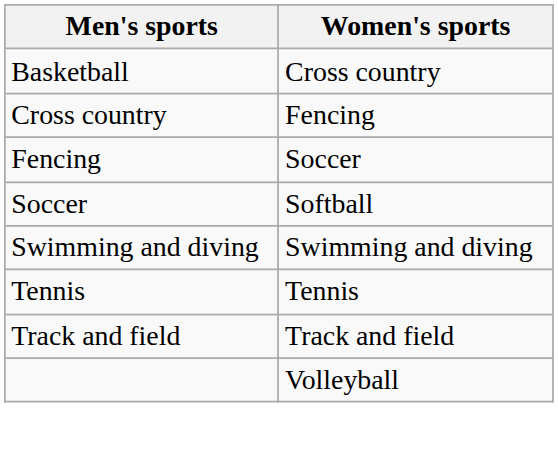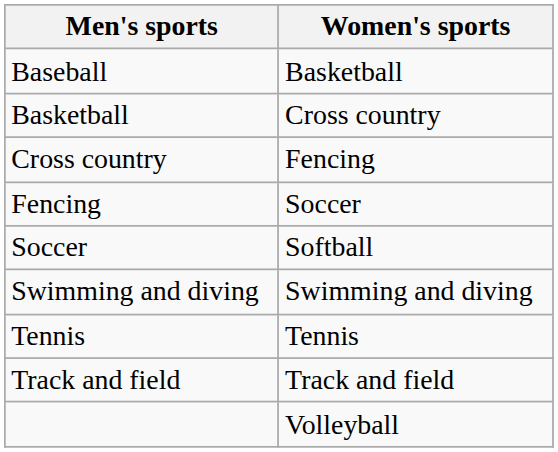+ row: (59, 70)
